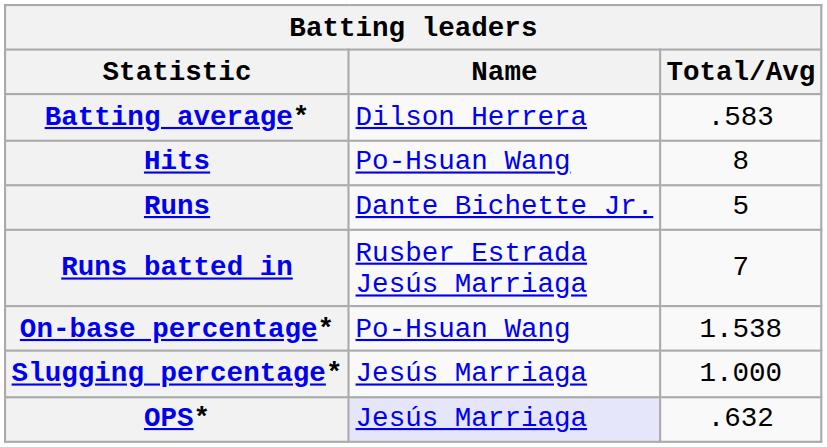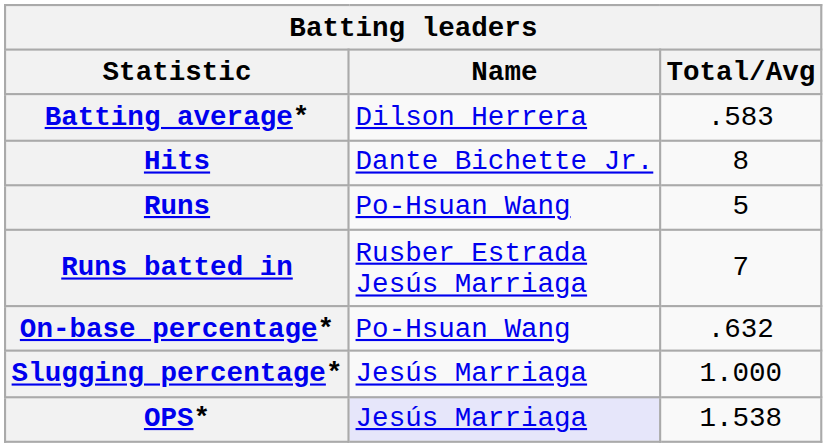(463, 162) Po-Hsuan Wang -> (504, 162) Dante Bichette Jr.
(504, 207) Dante Bichette Jr. -> (463, 207) Po-Hsuan Wang
(741, 329) 1.538 -> (741, 329) .632
(741, 419) .632 -> (741, 419) 1.538
